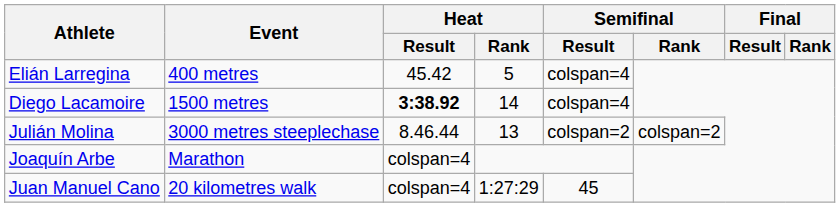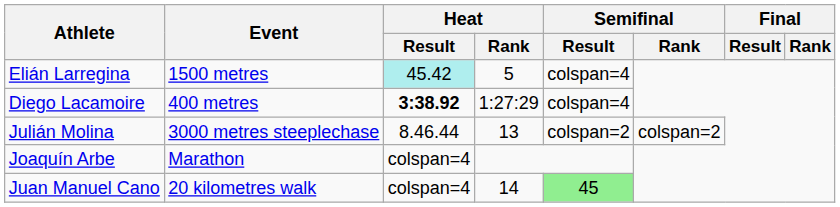(213, 75) 400 metres -> (218, 75) 1500 metres
(429, 75) no background -> (429, 75) paleturquoise background
(218, 103) 1500 metres -> (213, 103) 400 metres
(509, 103) 14 -> (509, 103) 1:27:29
(509, 188) 1:27:29 -> (509, 188) 14
(588, 188) no background -> (588, 188) lightgreen background
